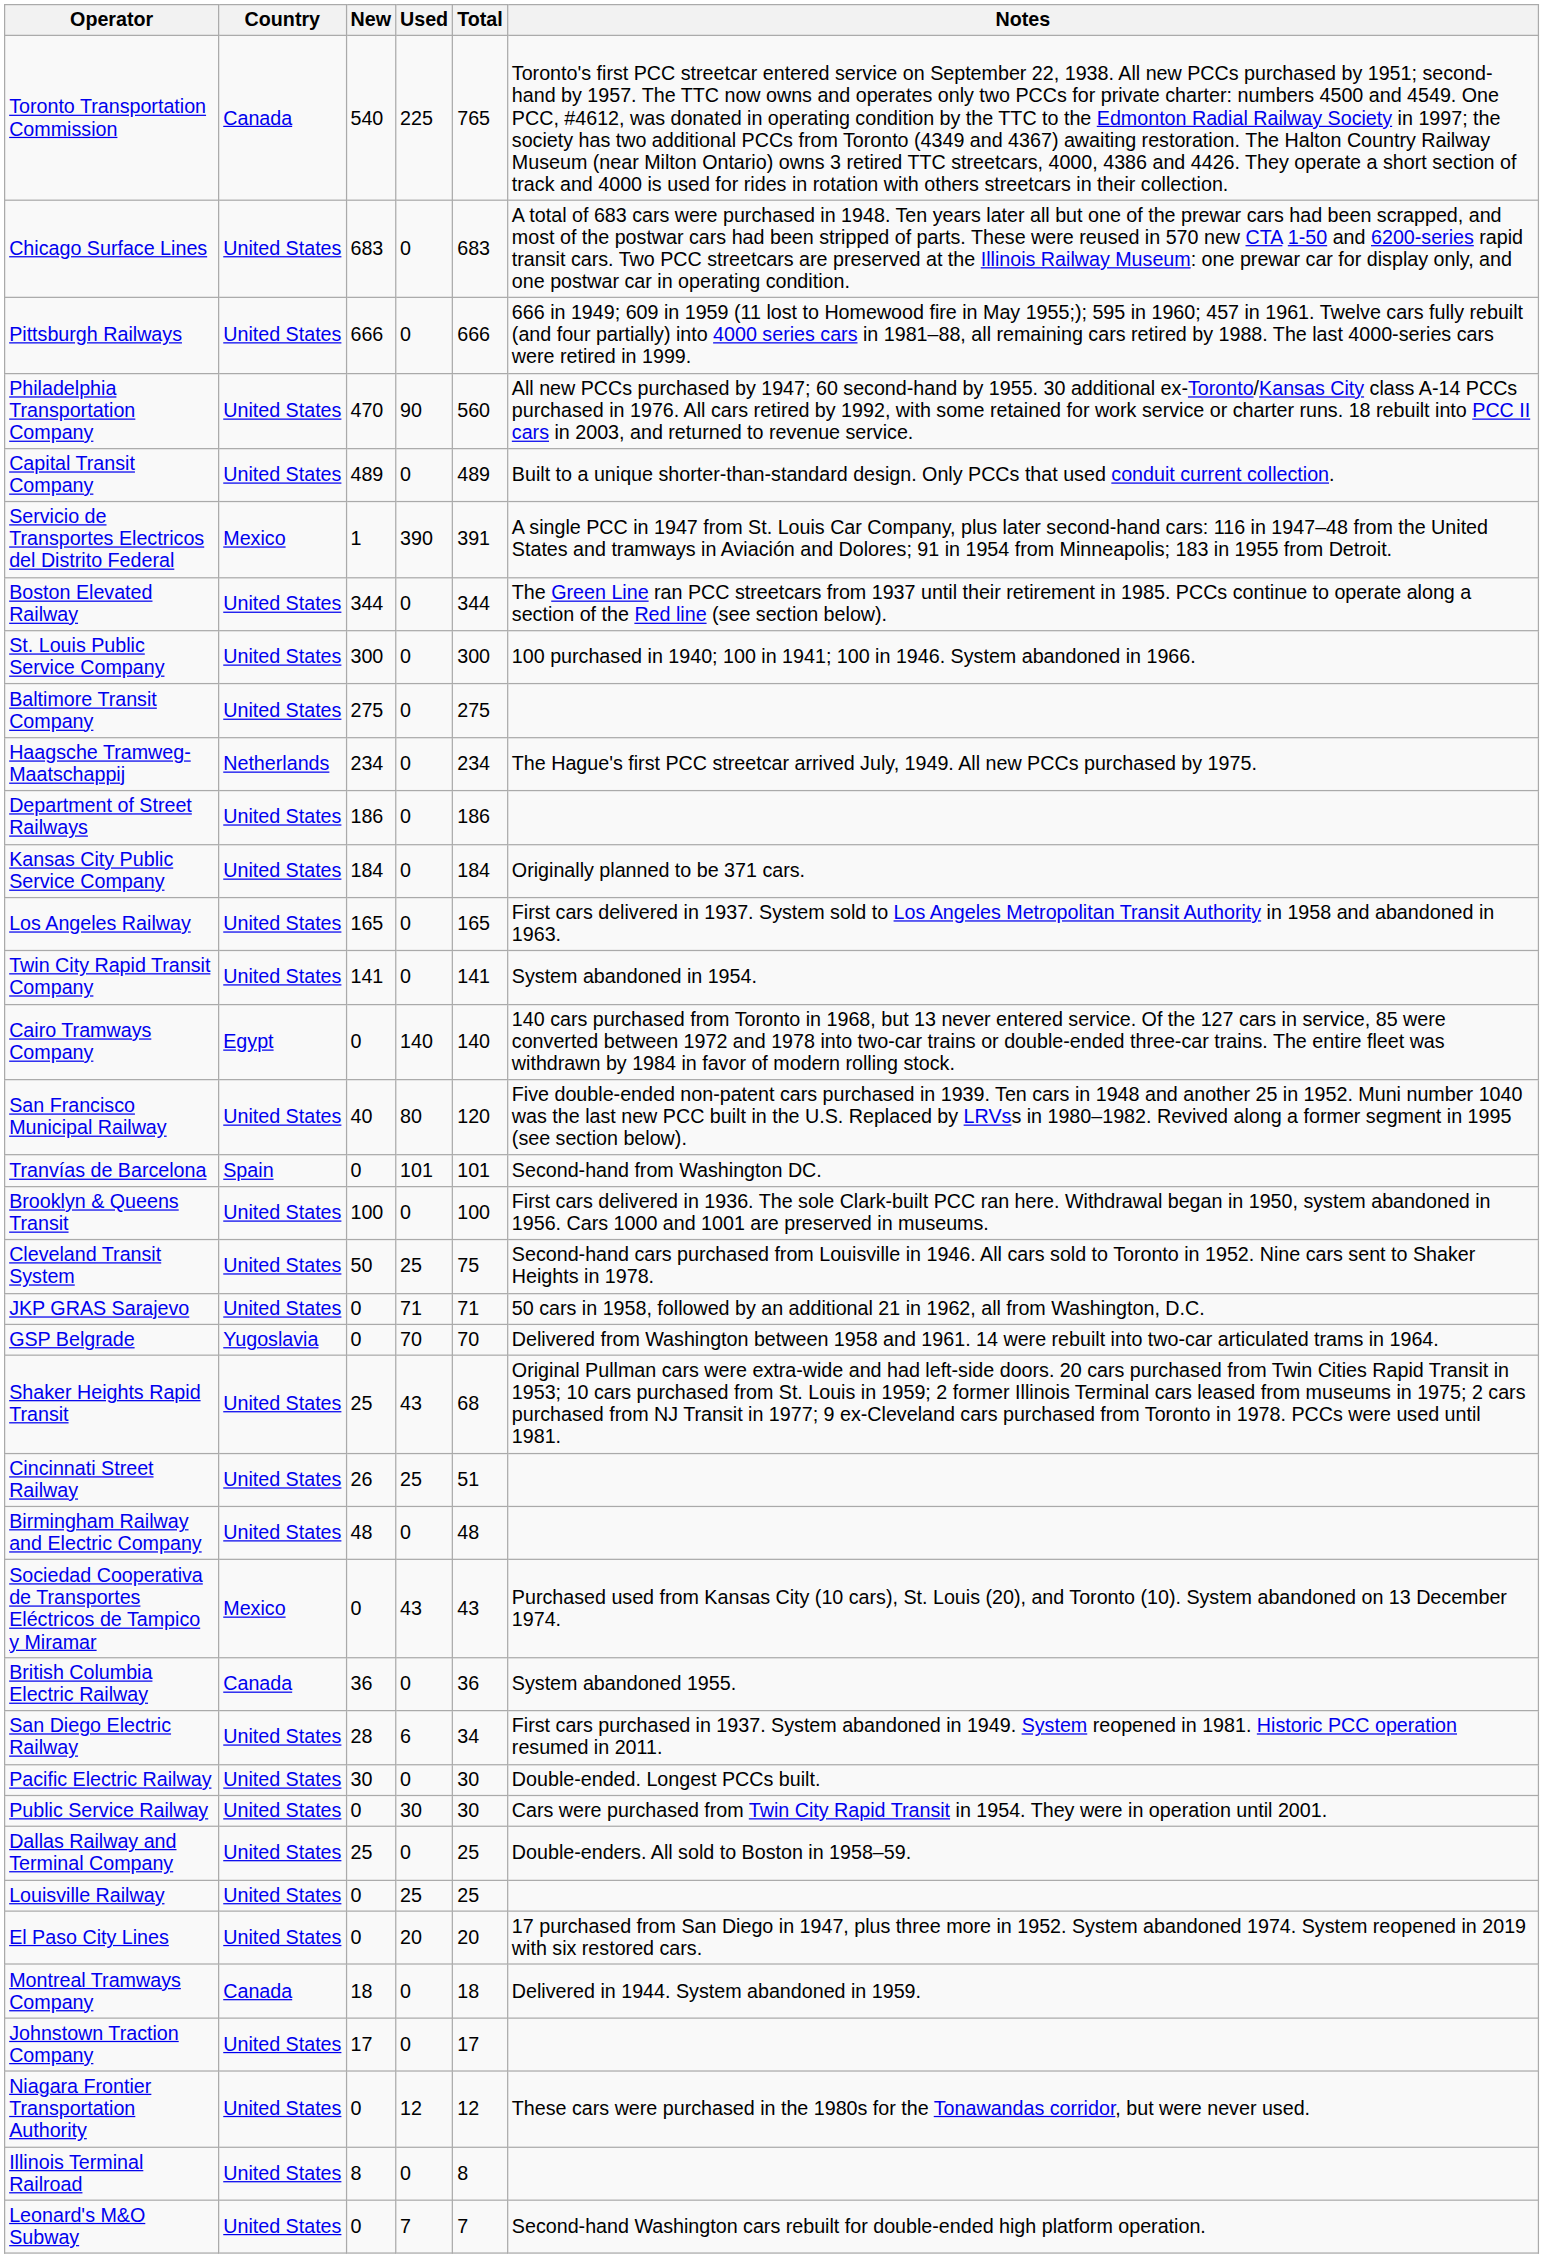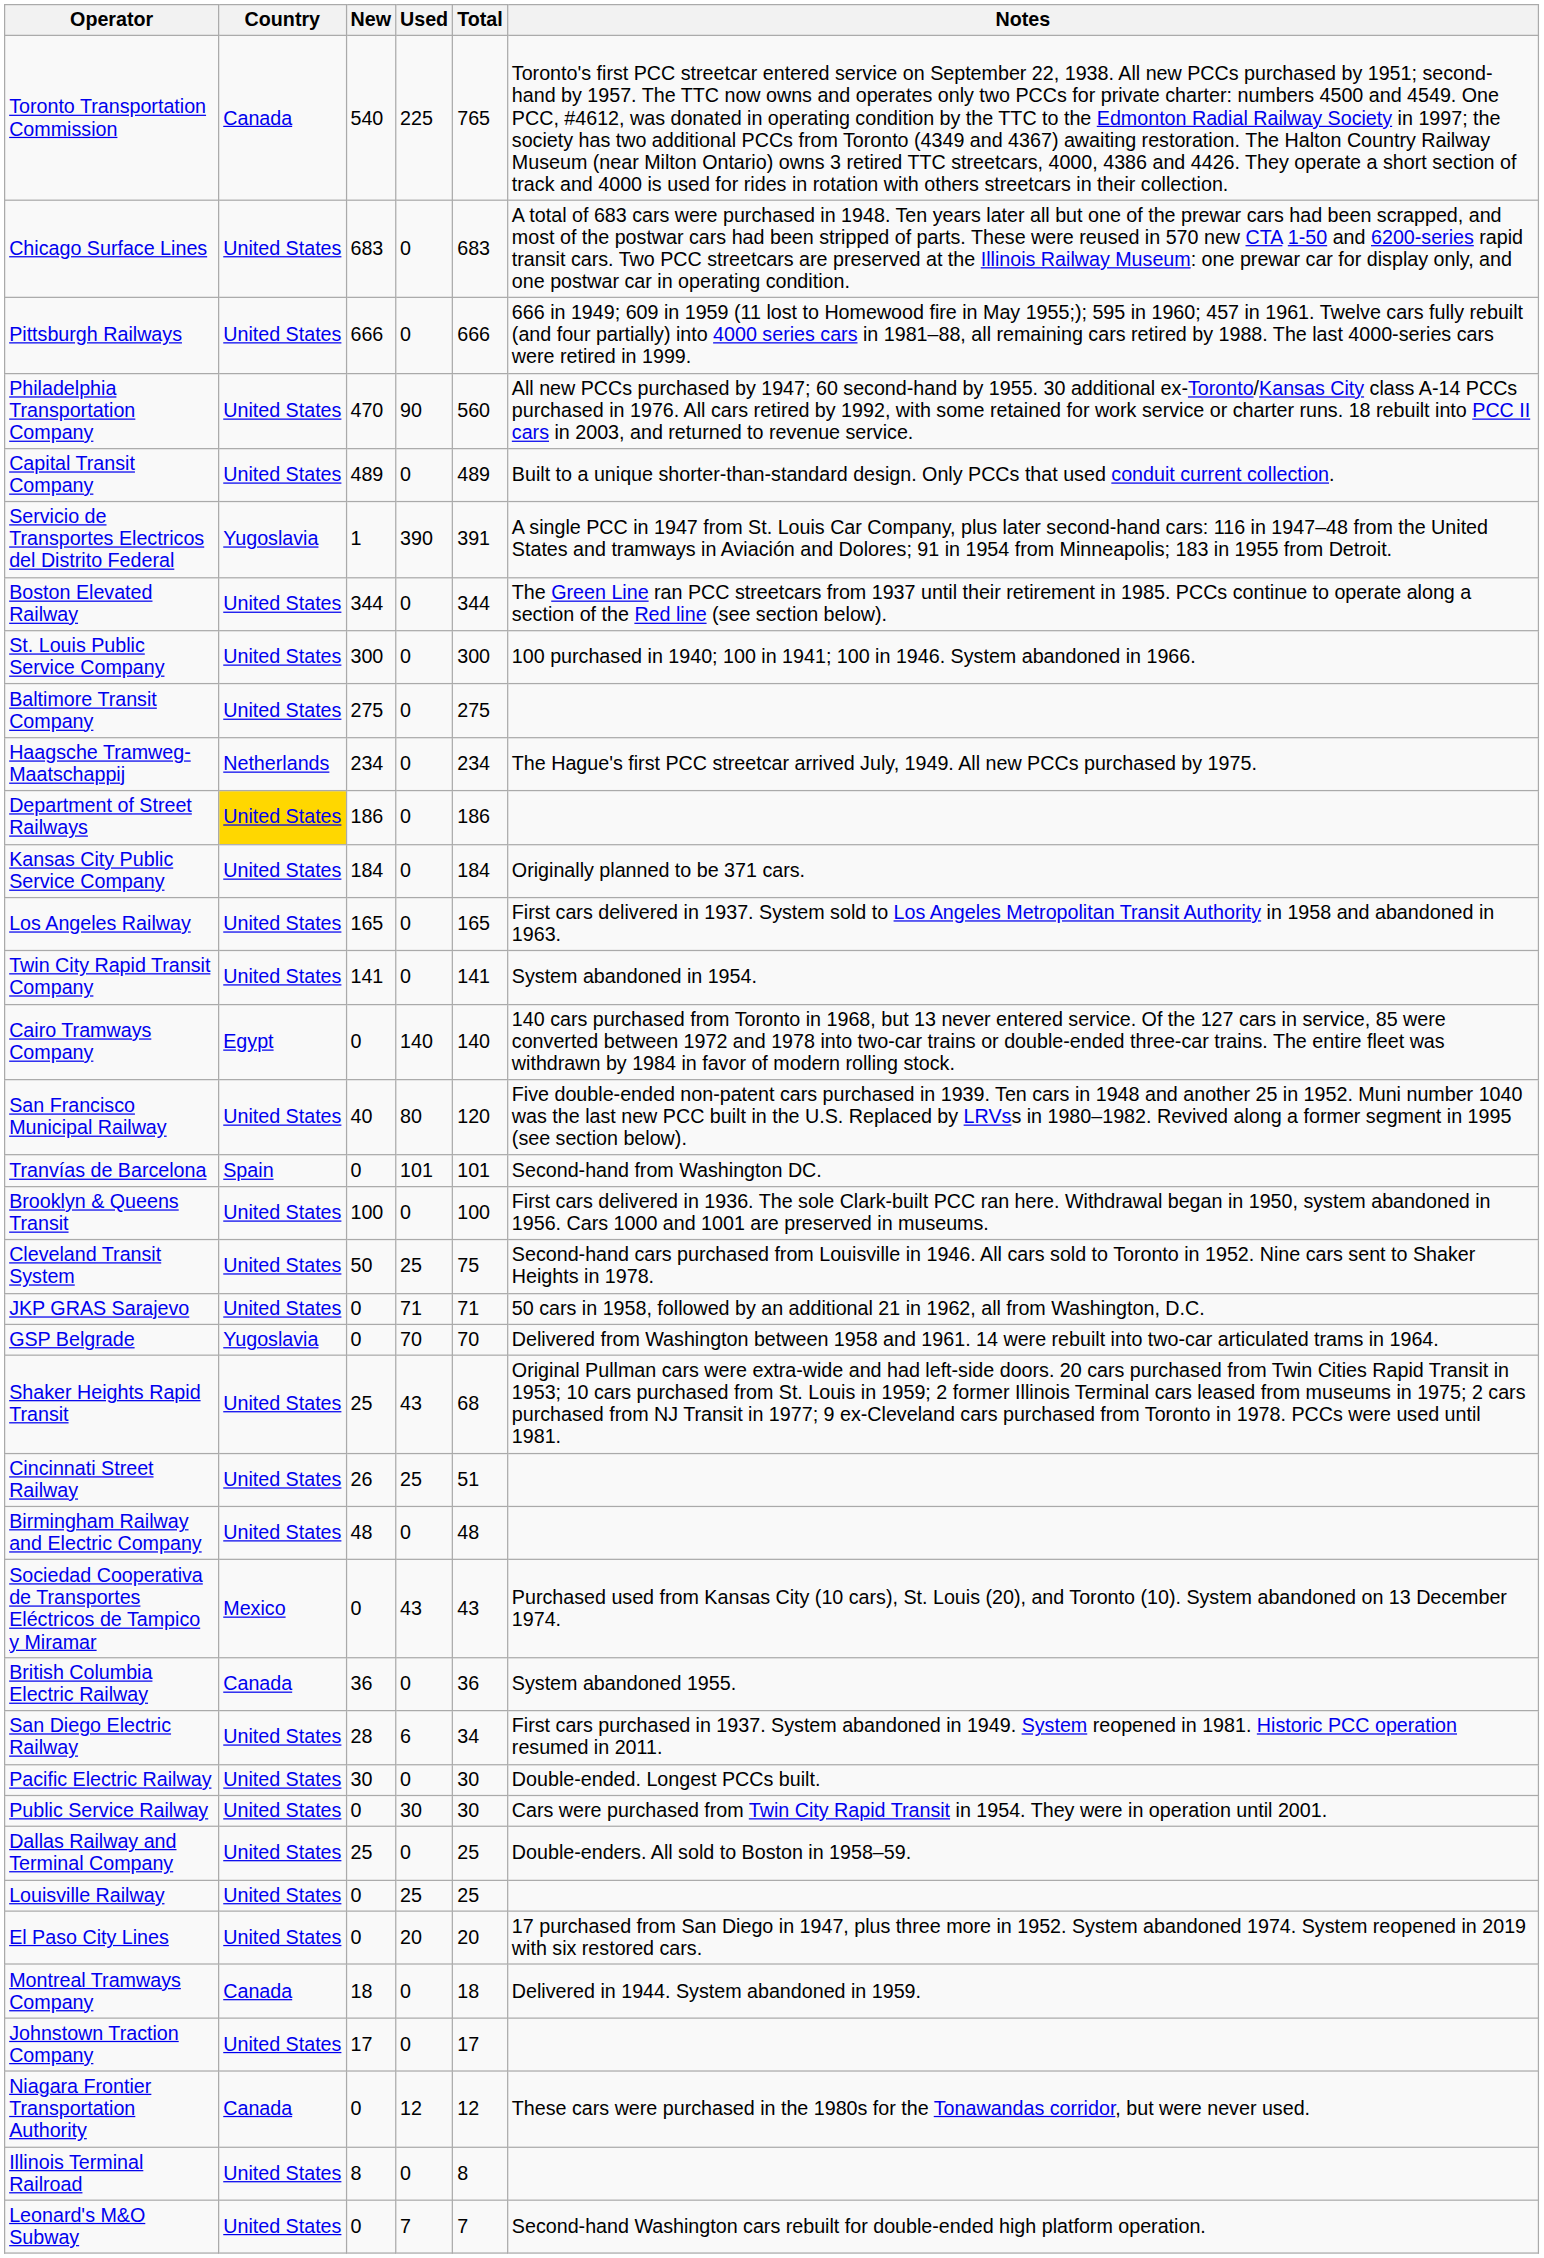(254, 539) Mexico -> (271, 539) Yugoslavia
(282, 817) no background -> (282, 817) gold background
(282, 2108) United States -> (258, 2108) Canada
